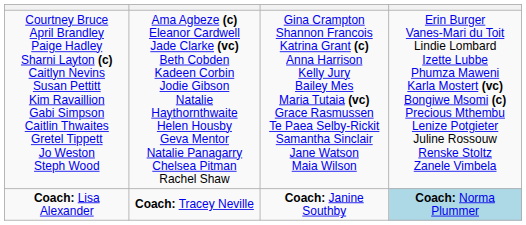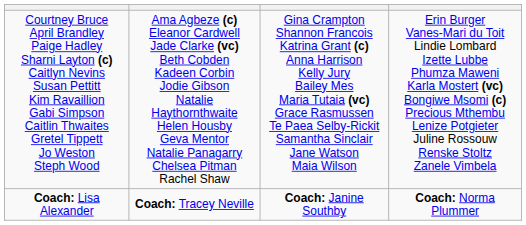(455, 205) lightblue background -> (455, 205) no background
